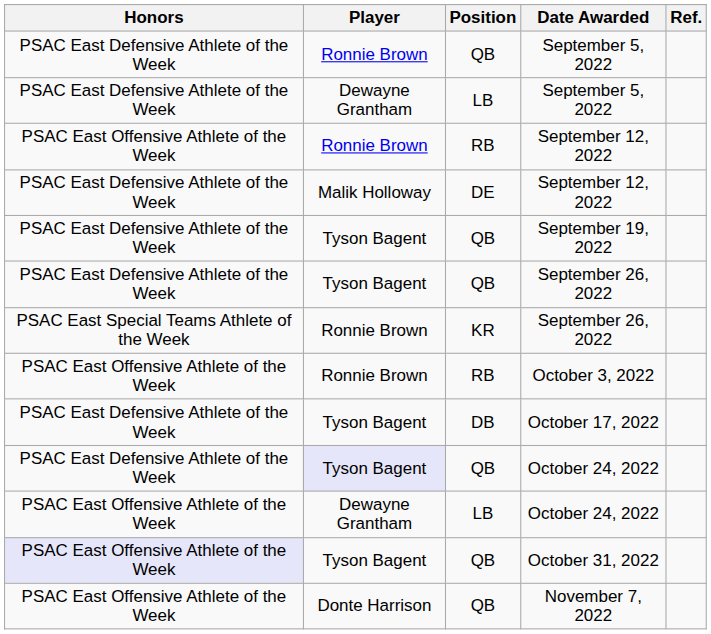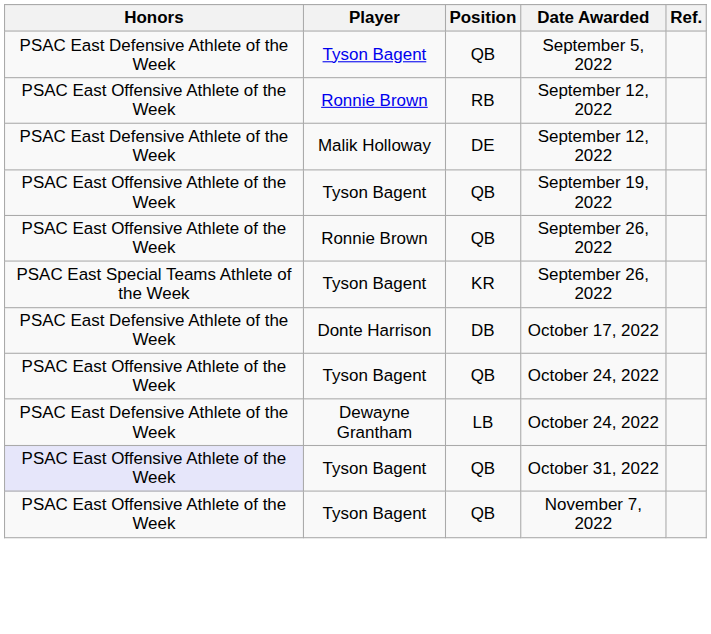(374, 54) Ronnie Brown -> (374, 54) Tyson Bagent
- row: (483, 100)
(154, 238) PSAC East Defensive Athlete of the Week -> (154, 192) PSAC East Offensive Athlete of the Week
(154, 284) PSAC East Defensive Athlete of the Week -> (154, 238) PSAC East Offensive Athlete of the Week
(374, 284) Tyson Bagent -> (374, 238) Ronnie Brown
(374, 330) Ronnie Brown -> (374, 284) Tyson Bagent
- row: (483, 376)
(374, 422) Tyson Bagent -> (374, 330) Donte Harrison
(154, 468) PSAC East Defensive Athlete of the Week -> (154, 376) PSAC East Offensive Athlete of the Week
(374, 468) lavender background -> (374, 376) no background
(154, 514) PSAC East Offensive Athlete of the Week -> (154, 422) PSAC East Defensive Athlete of the Week
(374, 606) Donte Harrison -> (374, 514) Tyson Bagent
